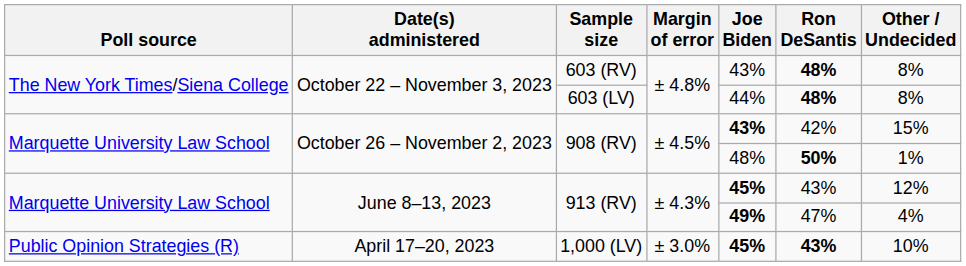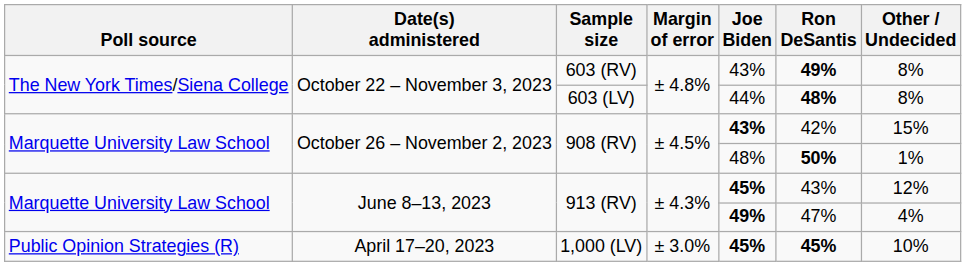(819, 70) 48% -> (819, 70) 49%
(819, 246) 43% -> (819, 246) 45%
